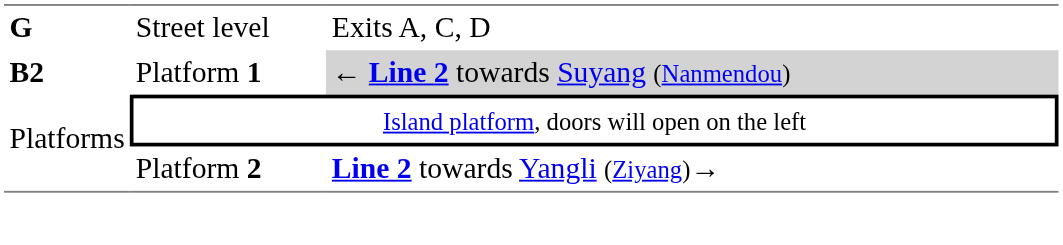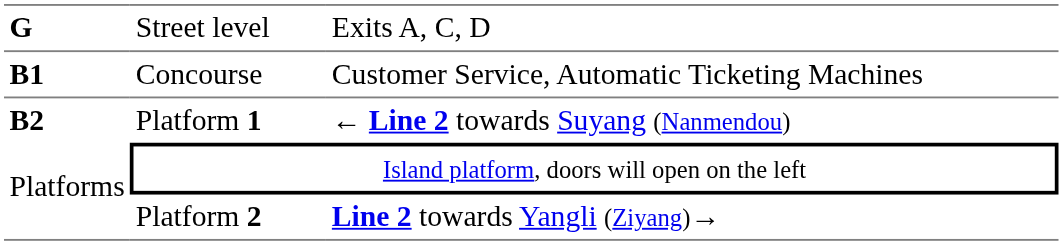+ row: (199, 73)
(561, 72) lightgrey background -> (561, 120) no background
